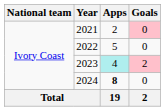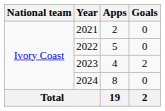(145, 30) pink background -> (145, 30) no background
(115, 64) paleturquoise background -> (115, 64) no background
(145, 64) pink background -> (145, 64) no background
(115, 81) bold -> (115, 81) normal
